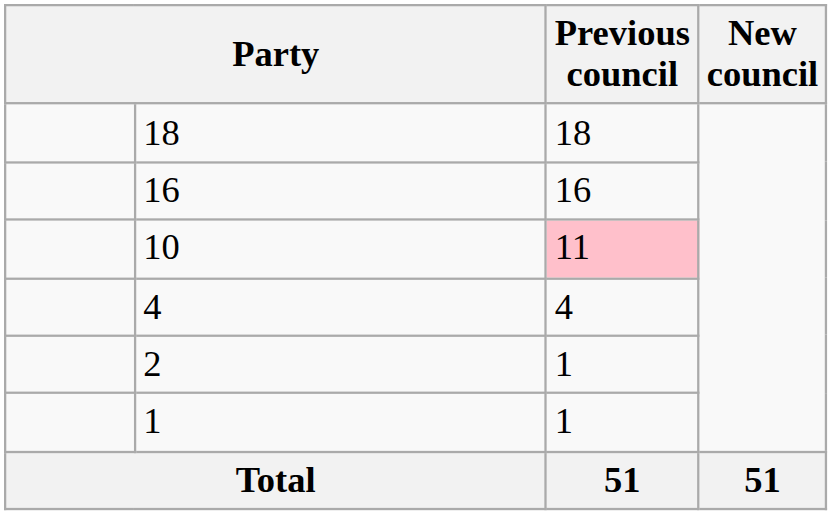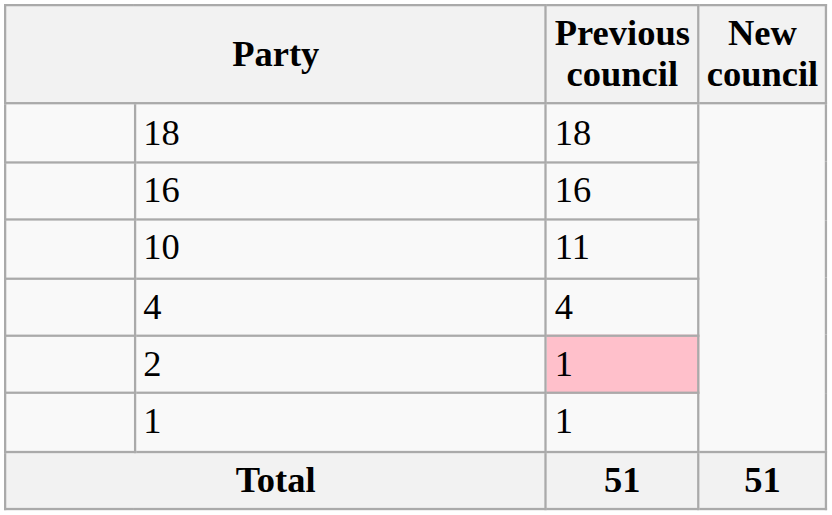(572, 248) pink background -> (572, 248) no background
(564, 363) no background -> (564, 363) pink background
